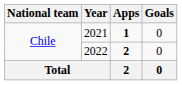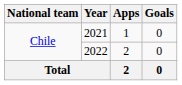(126, 32) bold -> (126, 32) normal
(126, 51) bold -> (126, 51) normal
